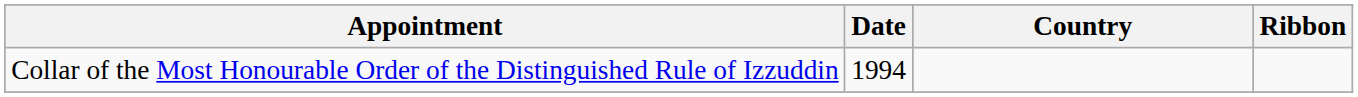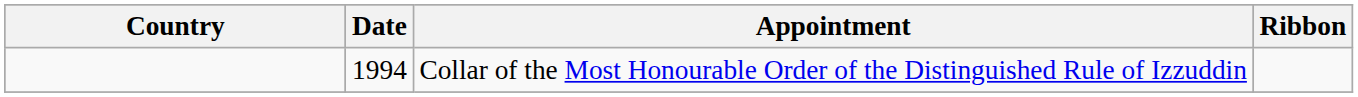columns swapped: (1083, 26) <-> (425, 26)
